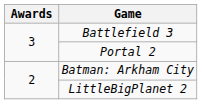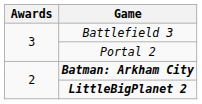(128, 70) normal -> (128, 70) bold
(128, 89) normal -> (128, 89) bold
